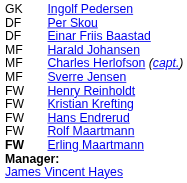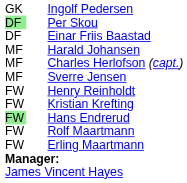(13, 22) no background -> (13, 22) lightgreen background
(14, 118) no background -> (14, 118) lightgreen background
(14, 145) bold -> (14, 145) normal
